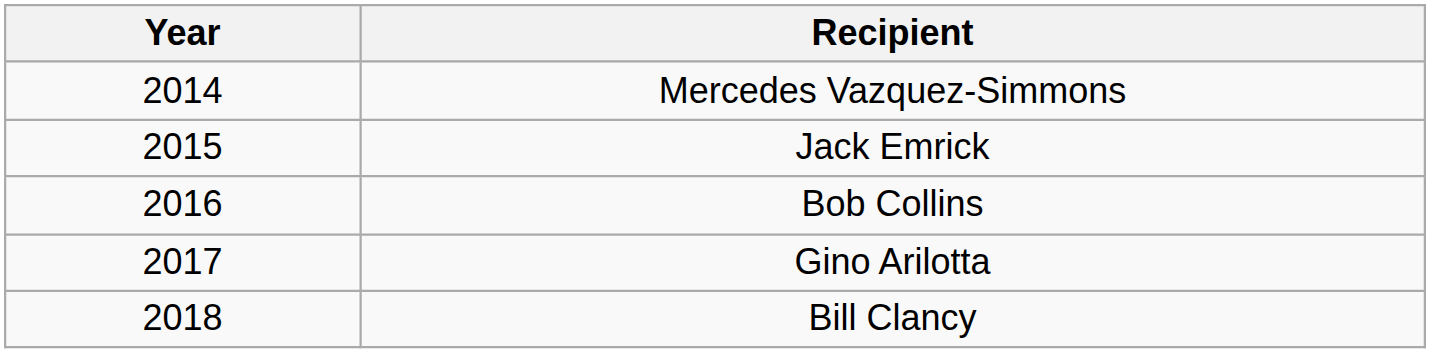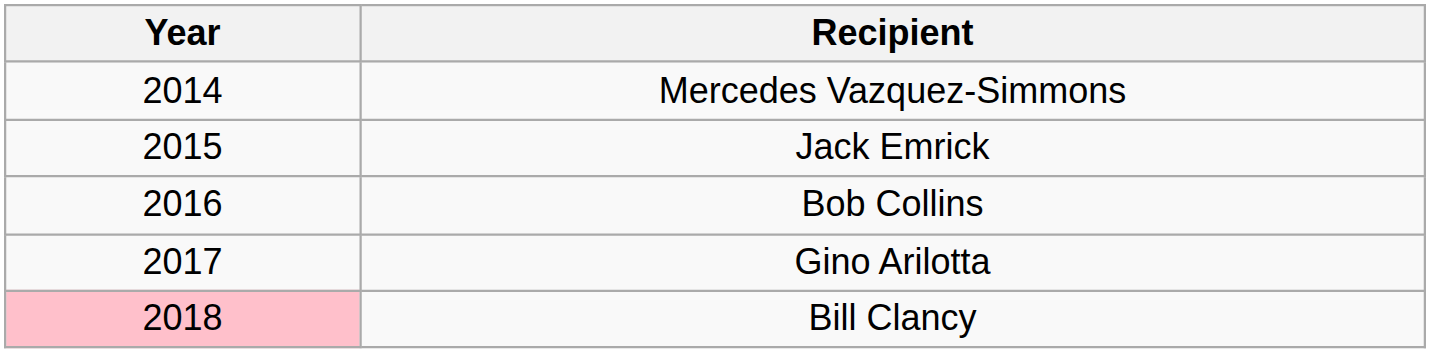(183, 318) no background -> (183, 318) pink background
